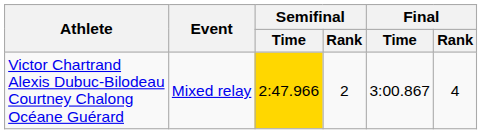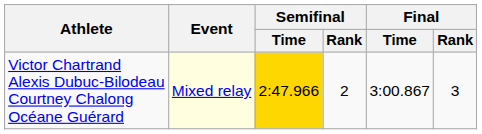(212, 91) no background -> (212, 91) lightyellow background
(455, 91) 4 -> (455, 91) 3
